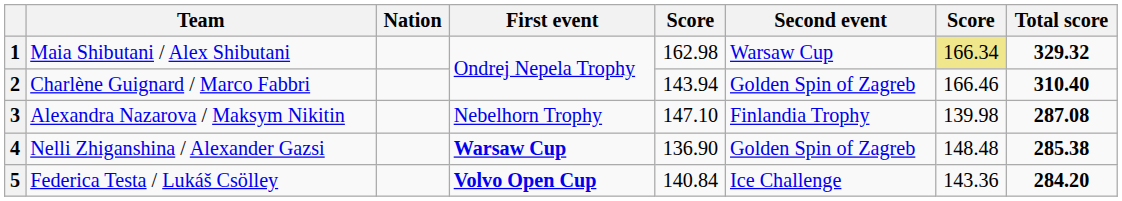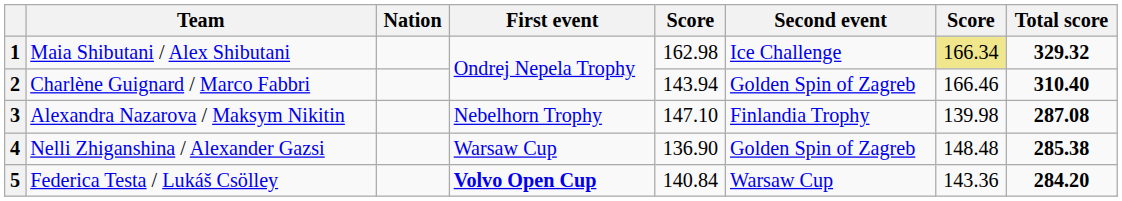(782, 52) Warsaw Cup -> (786, 52) Ice Challenge
(510, 148) bold -> (505, 148) normal
(786, 180) Ice Challenge -> (782, 180) Warsaw Cup
